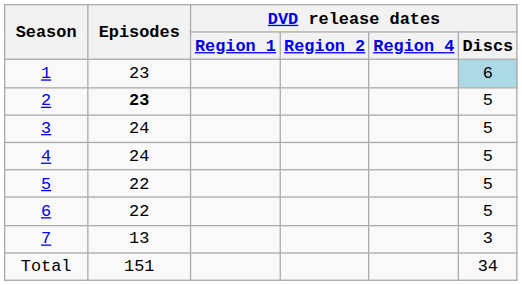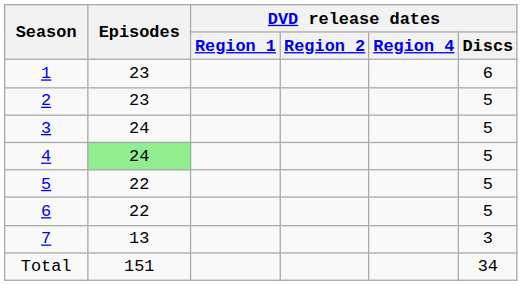(488, 74) lightblue background -> (488, 74) no background
(139, 101) bold -> (139, 101) normal
(139, 156) no background -> (139, 156) lightgreen background
